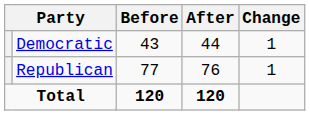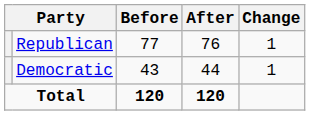rows swapped: (64, 70) <-> (64, 44)
